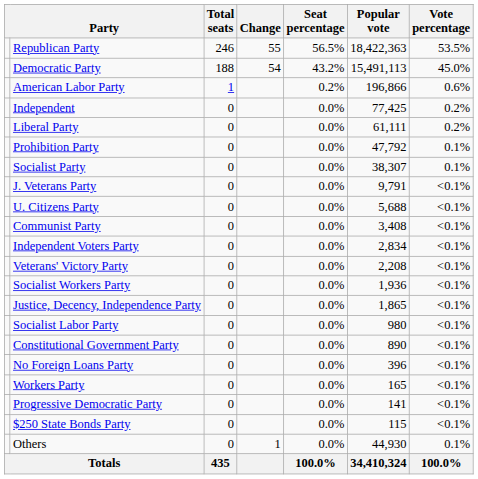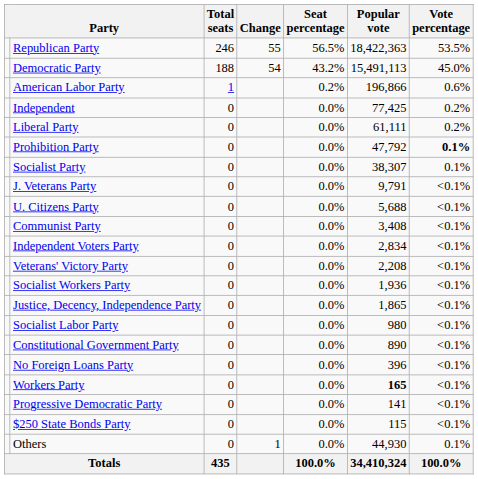(457, 147) normal -> (456, 147) bold
(397, 384) normal -> (397, 384) bold
